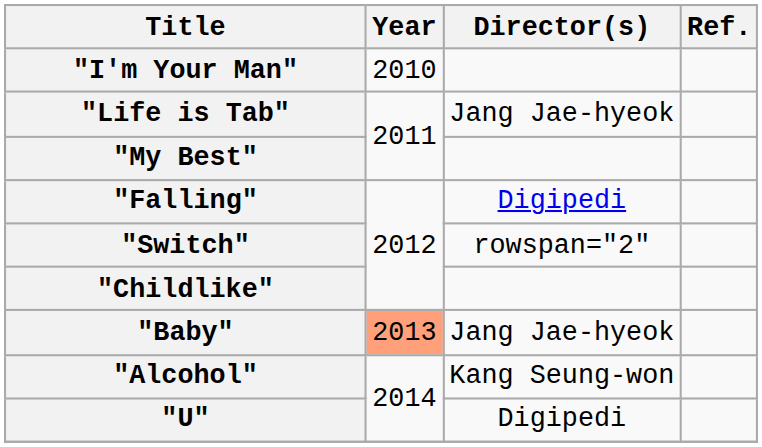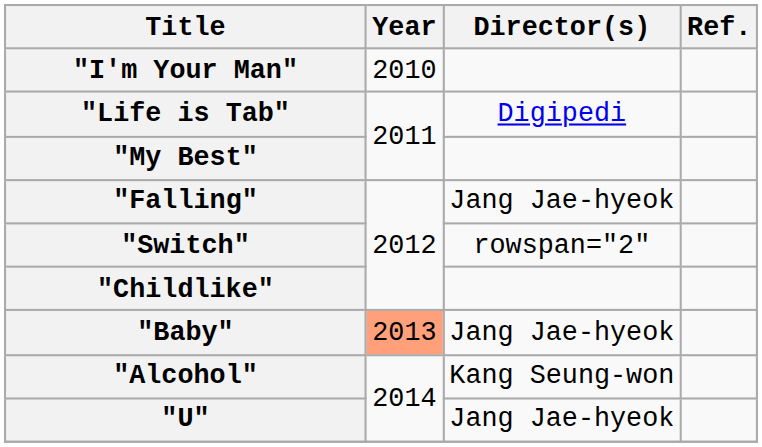(562, 114) Jang Jae-hyeok -> (562, 114) Digipedi
(562, 201) Digipedi -> (562, 201) Jang Jae-hyeok
(562, 420) Digipedi -> (562, 420) Jang Jae-hyeok
